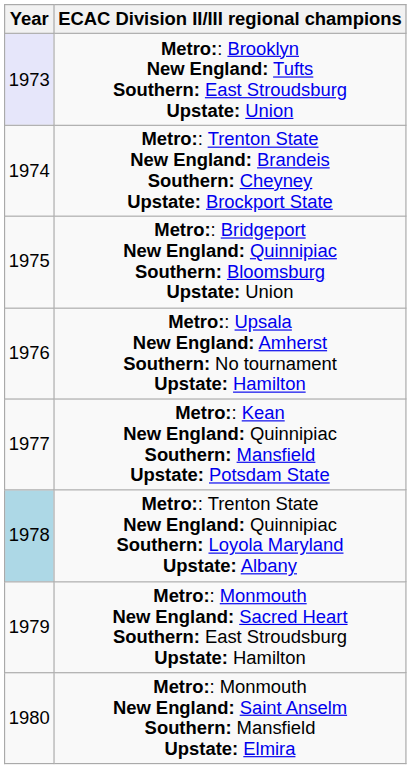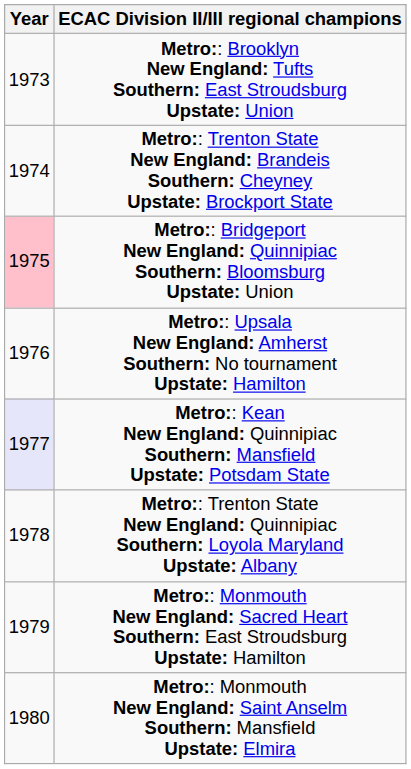(29, 79) lavender background -> (29, 79) no background
(29, 261) no background -> (29, 261) pink background
(29, 444) no background -> (29, 444) lavender background
(29, 535) lightblue background -> (29, 535) no background
